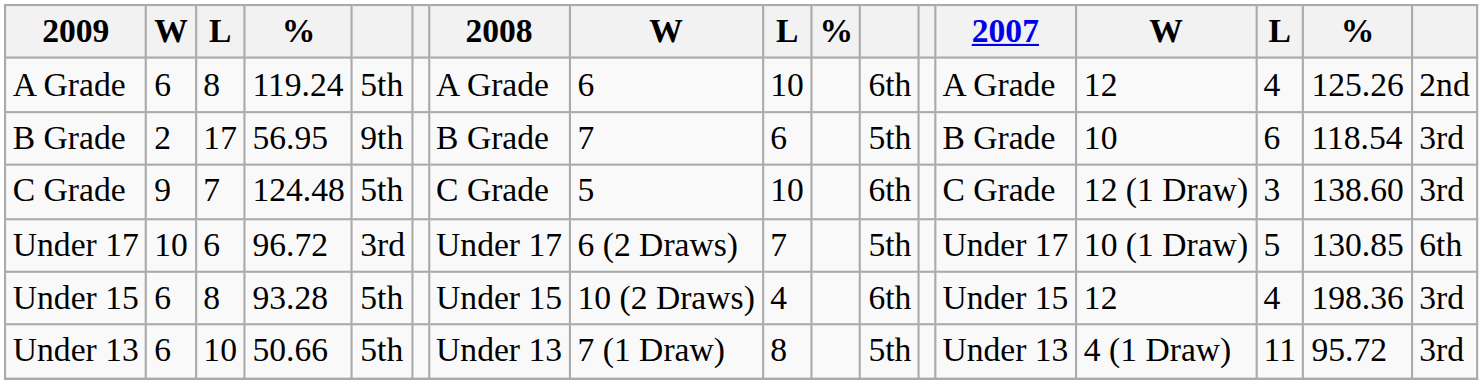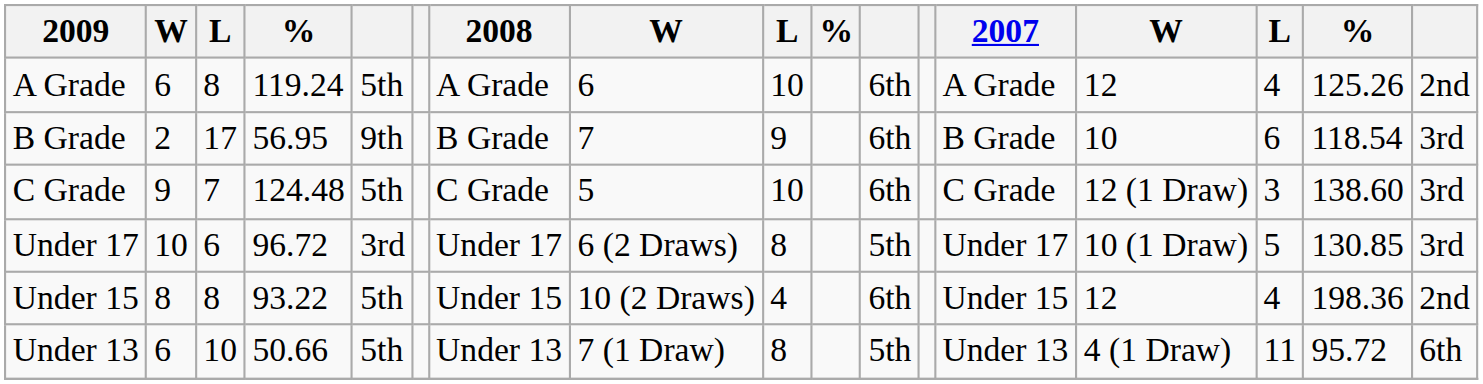(779, 137) 6 -> (779, 137) 9
(890, 137) 5th -> (890, 137) 6th
(779, 244) 7 -> (779, 244) 8
(1441, 244) 6th -> (1442, 244) 3rd
(163, 297) 6 -> (163, 297) 8
(290, 297) 93.28 -> (290, 297) 93.22
(1442, 297) 3rd -> (1445, 297) 2nd
(1442, 350) 3rd -> (1441, 350) 6th
